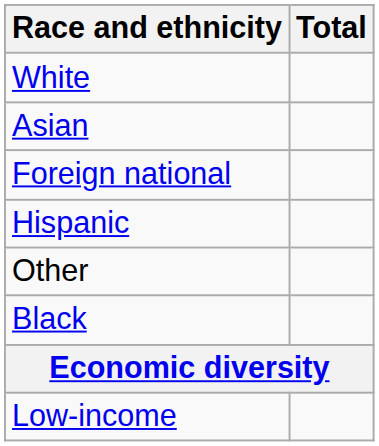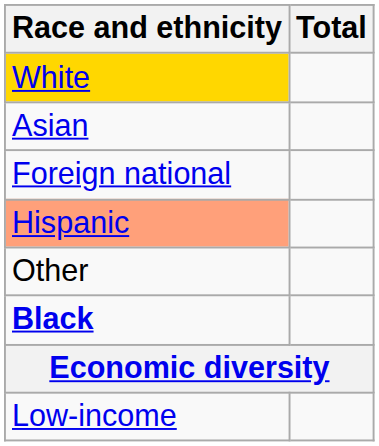(51, 77) no background -> (51, 77) gold background
(71, 222) no background -> (71, 222) lightsalmon background
(49, 319) normal -> (53, 319) bold
